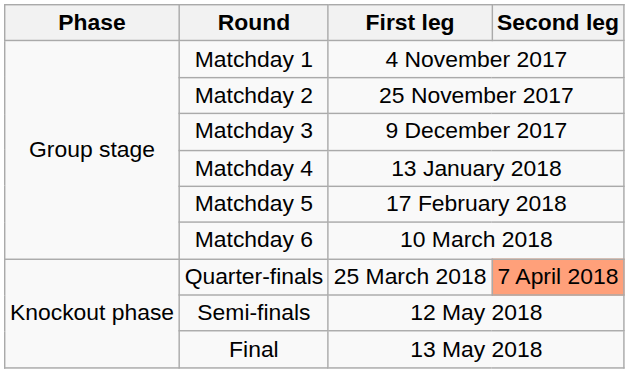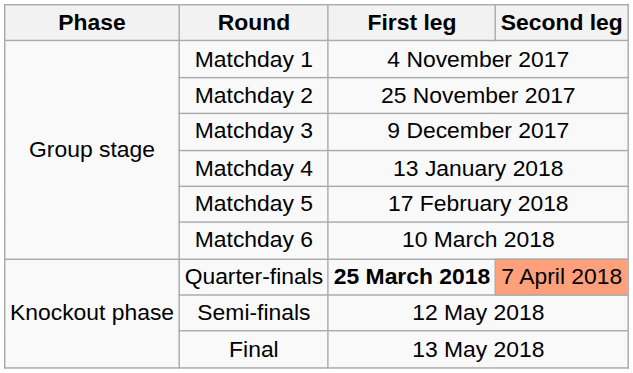(410, 276) normal -> (412, 276) bold
